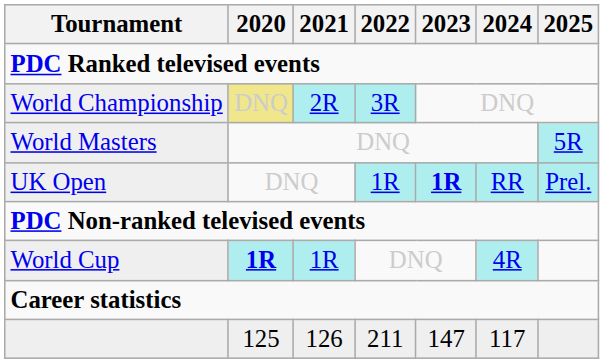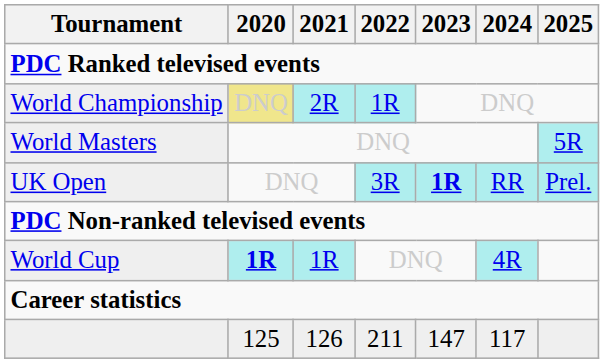(385, 102) 3R -> (385, 102) 1R
(385, 181) 1R -> (385, 181) 3R
